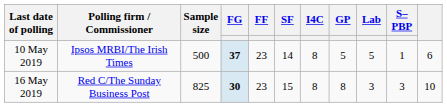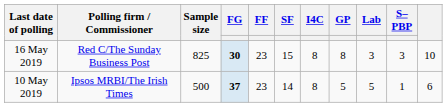rows swapped: (31, 87) <-> (31, 56)
